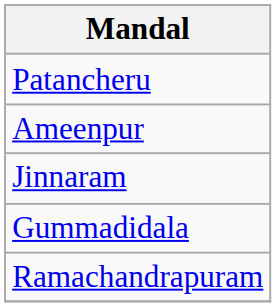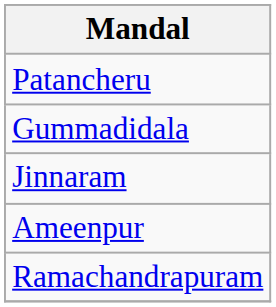(78, 128) Ameenpur -> (101, 128) Gummadidala
(101, 227) Gummadidala -> (78, 227) Ameenpur
